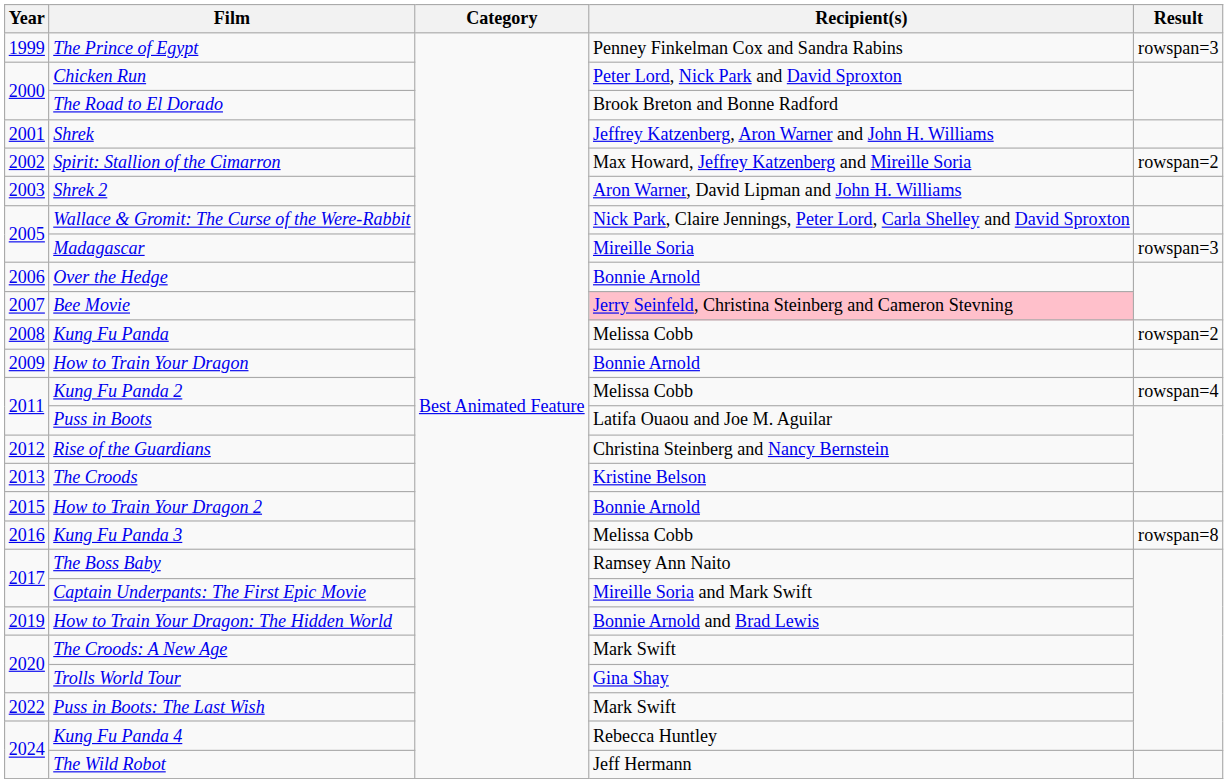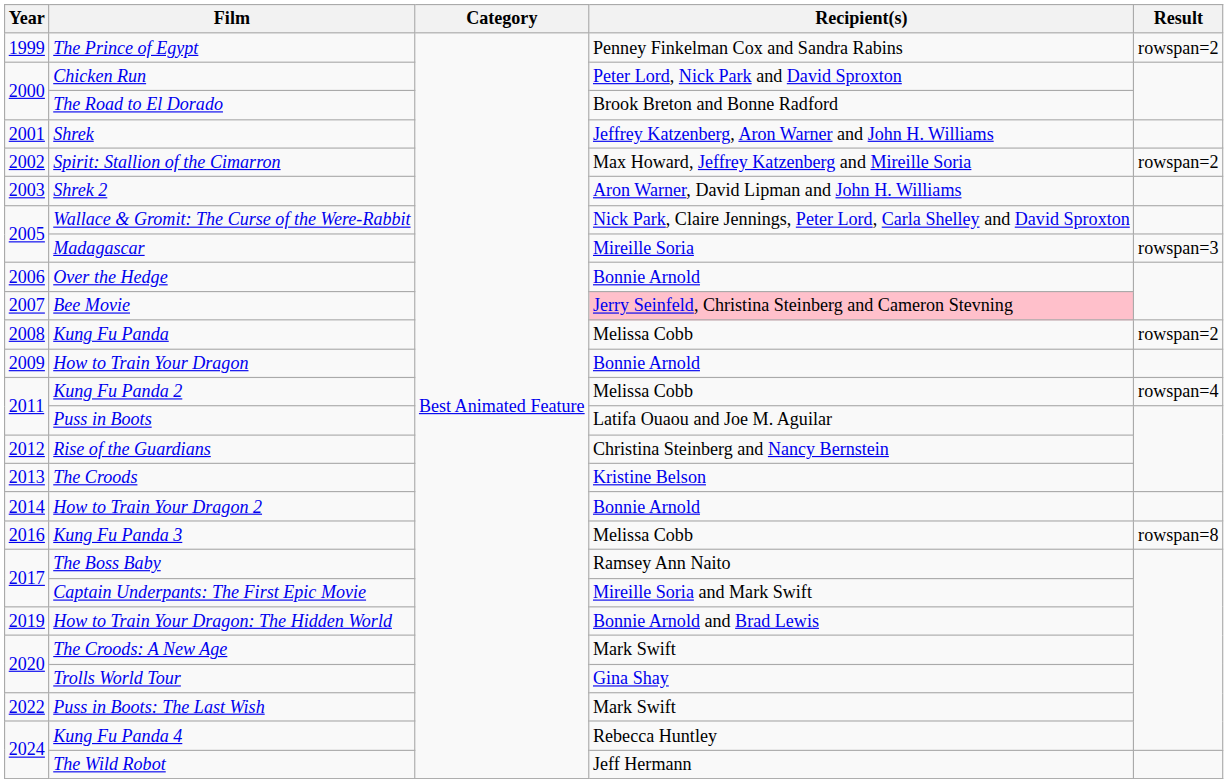(1178, 47) rowspan=3 -> (1178, 47) rowspan=2
(27, 506) 2015 -> (27, 506) 2014
